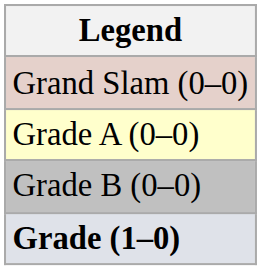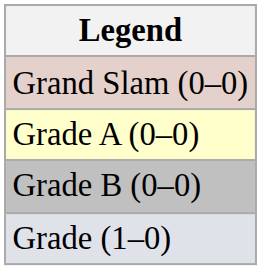(96, 237) bold -> (92, 237) normal
